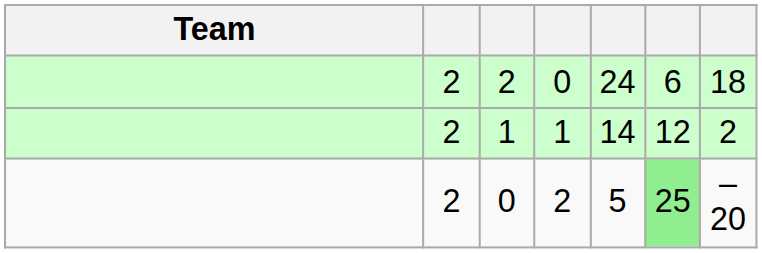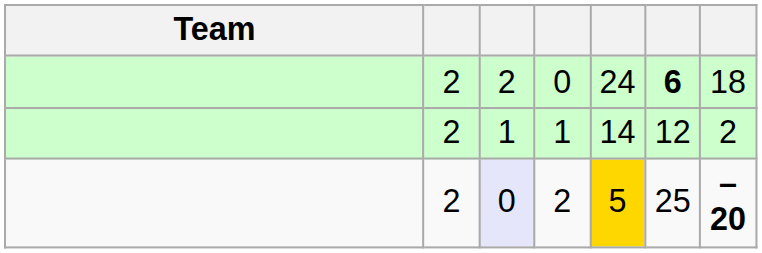(673, 81) normal -> (673, 81) bold
(507, 202) no background -> (507, 202) lavender background
(617, 202) no background -> (617, 202) gold background
(673, 202) lightgreen background -> (673, 202) no background
(728, 202) normal -> (728, 202) bold
